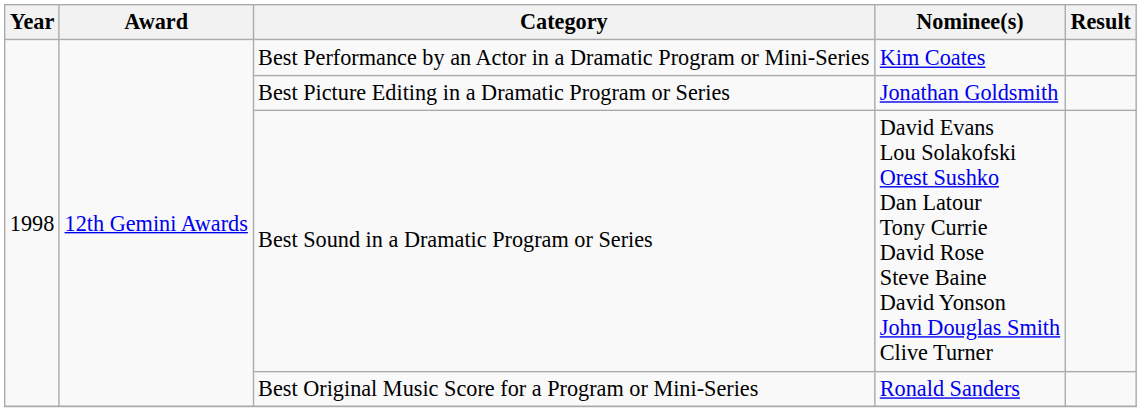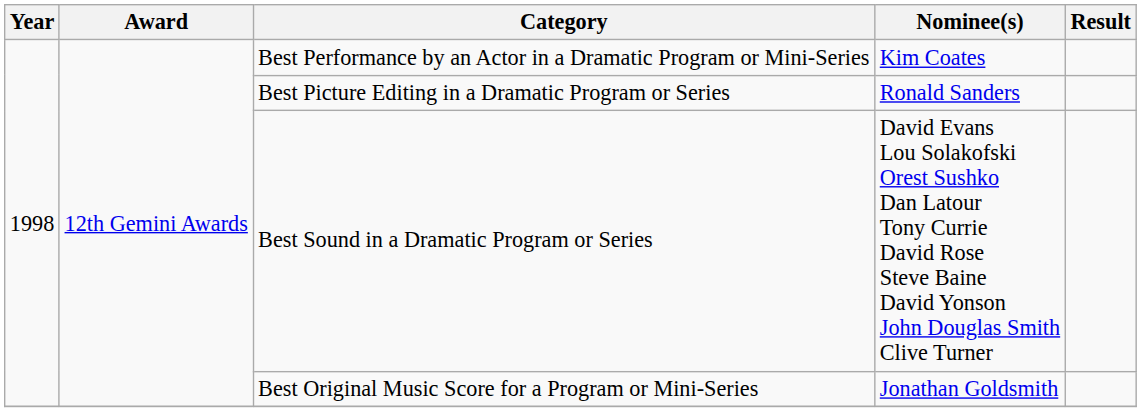(969, 92) Jonathan Goldsmith -> (950, 92) Ronald Sanders
(950, 388) Ronald Sanders -> (969, 388) Jonathan Goldsmith
